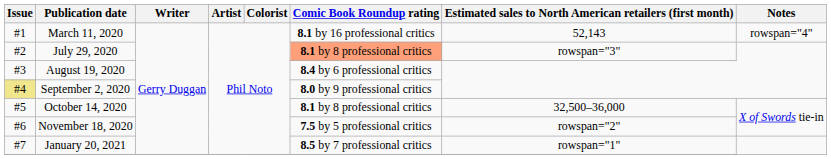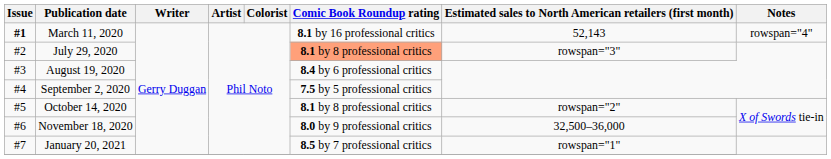(20, 32) normal -> (20, 32) bold
(20, 88) khaki background -> (20, 88) no background
(366, 88) 8.0 by 9 professional critics -> (366, 88) 7.5 by 5 professional critics
(589, 107) 32,500–36,000 -> (589, 107) rowspan="2"
(366, 126) 7.5 by 5 professional critics -> (366, 126) 8.0 by 9 professional critics
(589, 126) rowspan="2" -> (589, 126) 32,500–36,000
